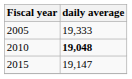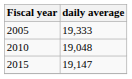(77, 47) bold -> (77, 47) normal
